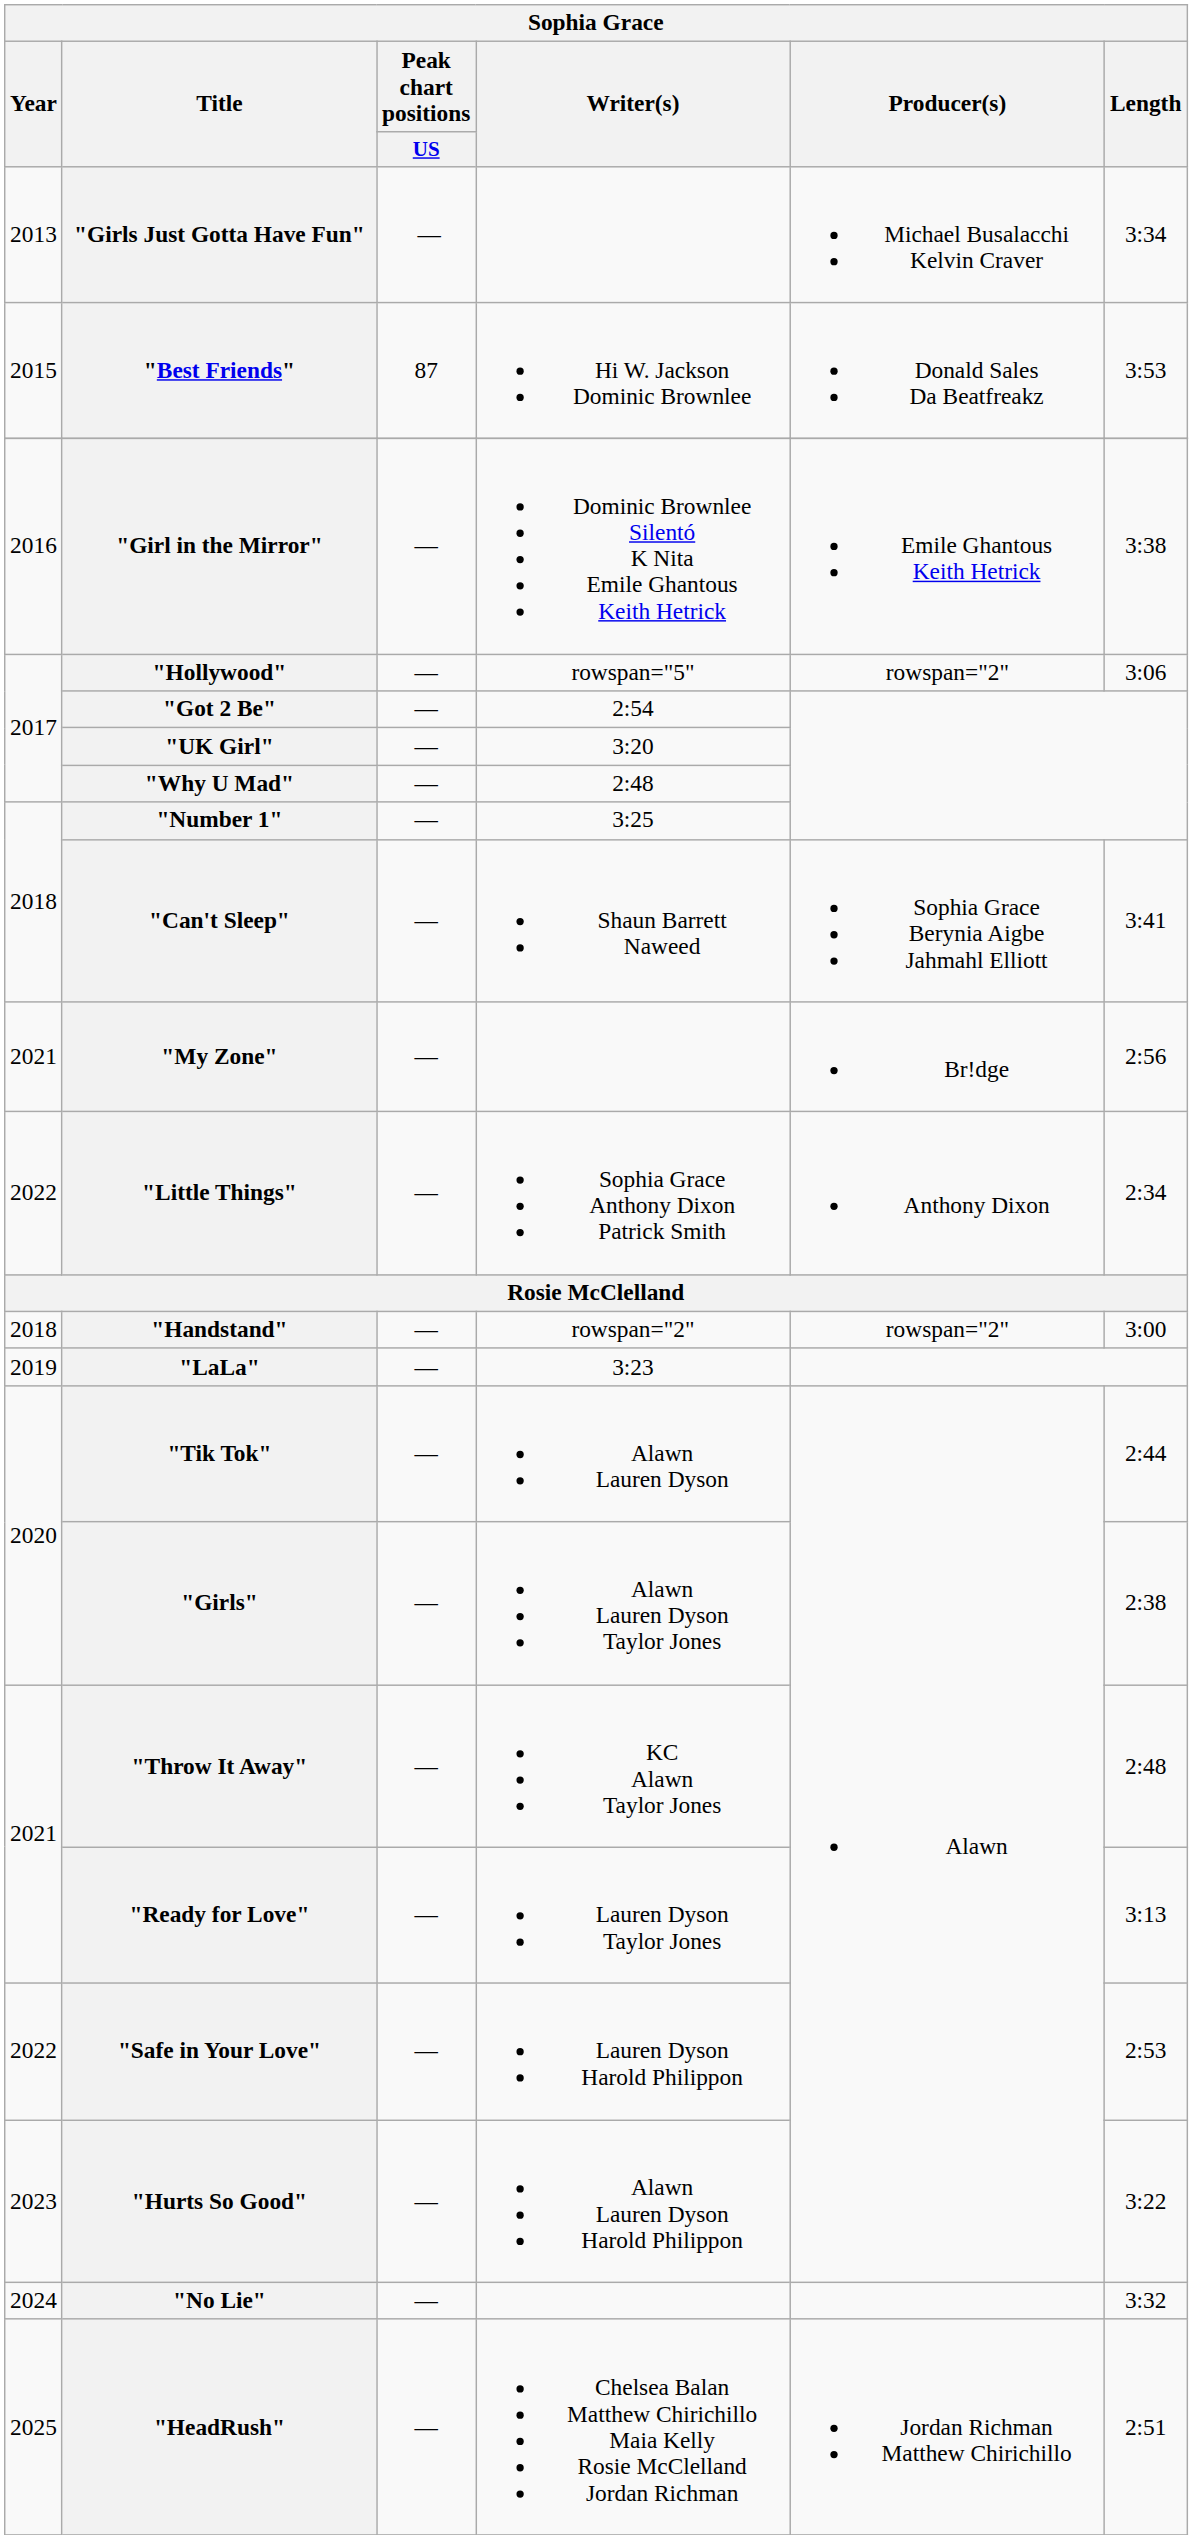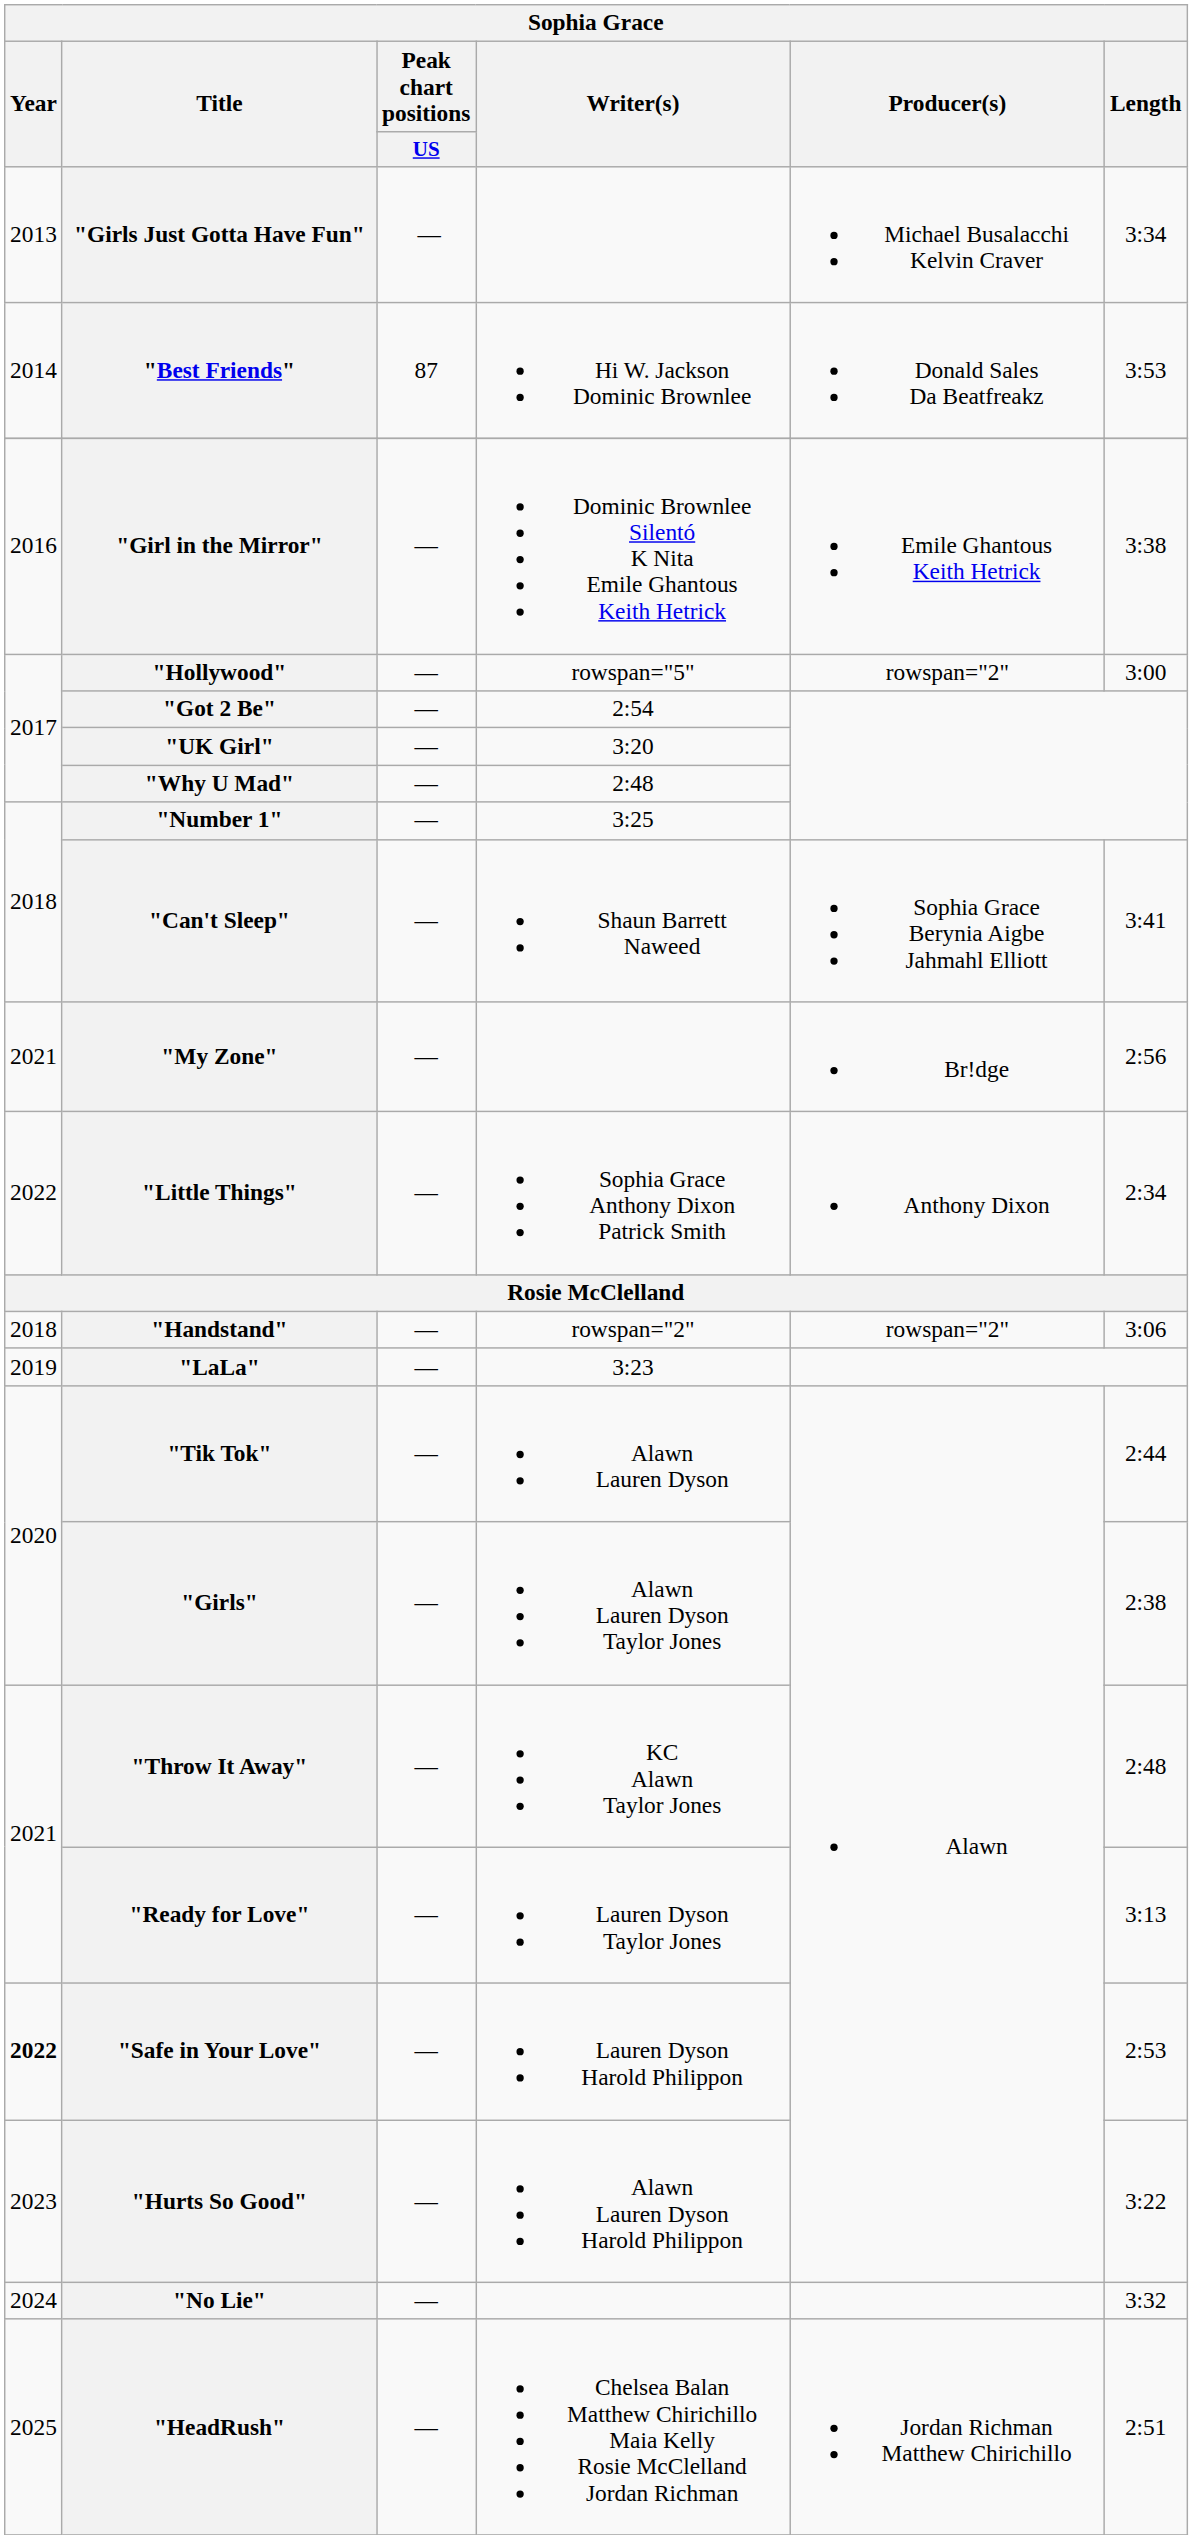(33, 370) 2015 -> (33, 370) 2014
(1146, 672) 3:06 -> (1146, 672) 3:00
(1146, 1329) 3:00 -> (1146, 1329) 3:06
(33, 2051) normal -> (33, 2051) bold
